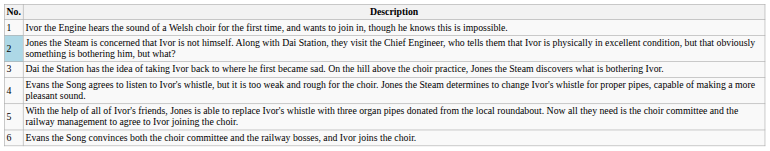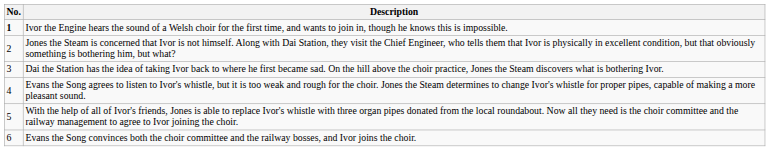(9, 27) normal -> (9, 27) bold
(9, 48) lightblue background -> (9, 48) no background
